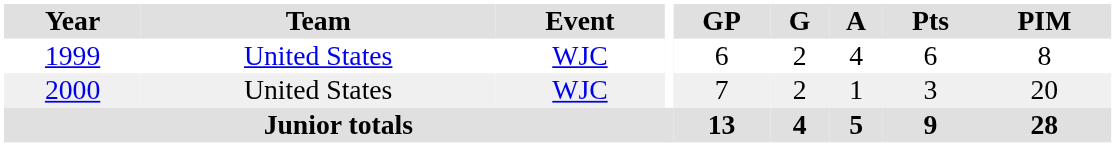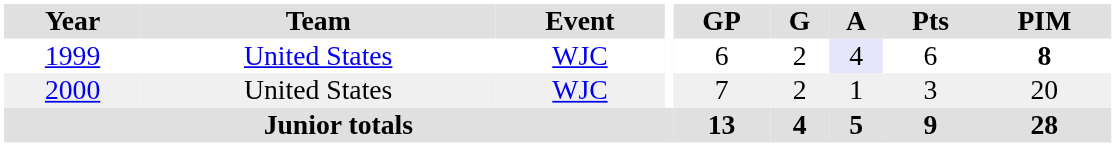(856, 55) no background -> (856, 55) lavender background
(1044, 55) normal -> (1044, 55) bold
